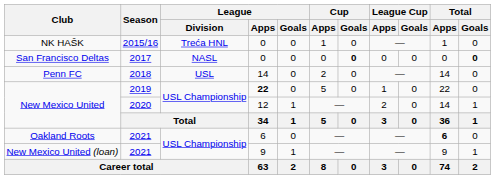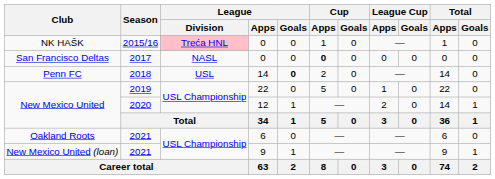(204, 43) no background -> (204, 43) pink background
(324, 58) normal -> (324, 58) bold
(354, 58) bold -> (354, 58) normal
(475, 58) bold -> (475, 58) normal
(293, 74) normal -> (293, 74) bold
(263, 89) bold -> (263, 89) normal
(445, 136) bold -> (445, 136) normal
